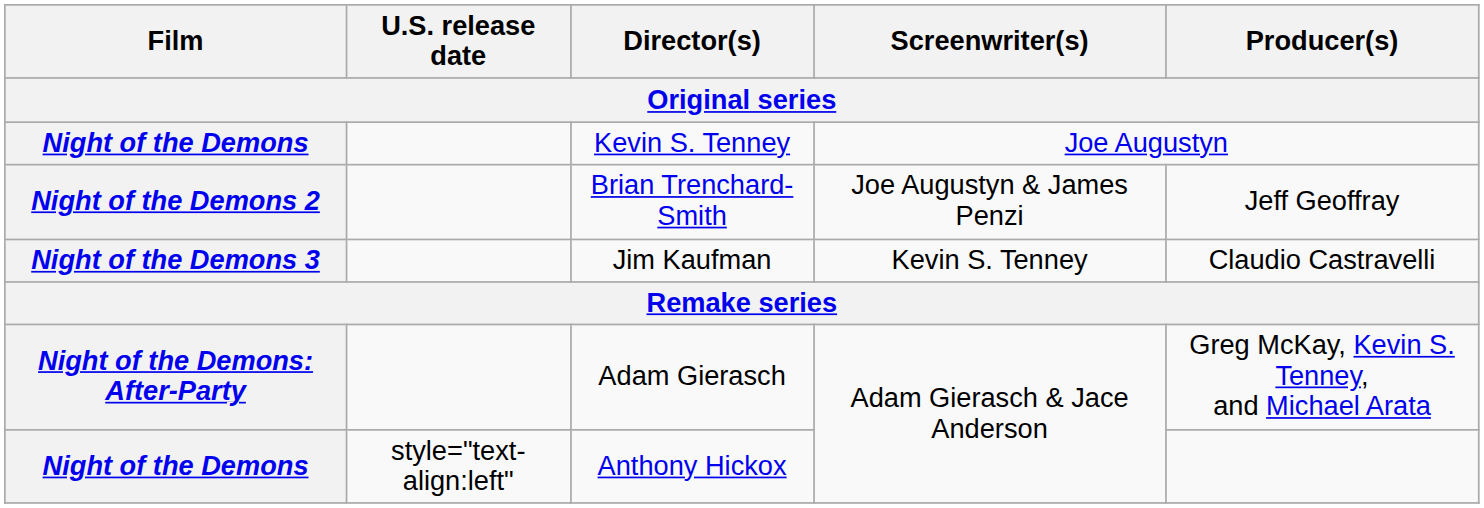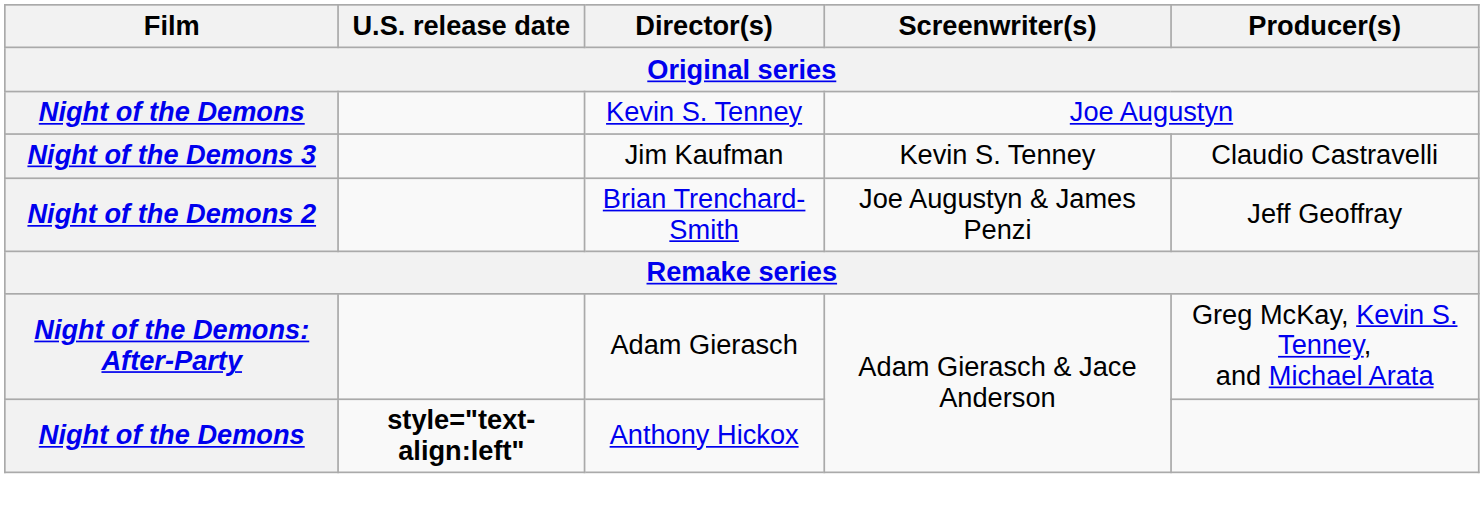rows swapped: (692, 201) <-> (692, 259)
(458, 465) normal -> (461, 435) bold
